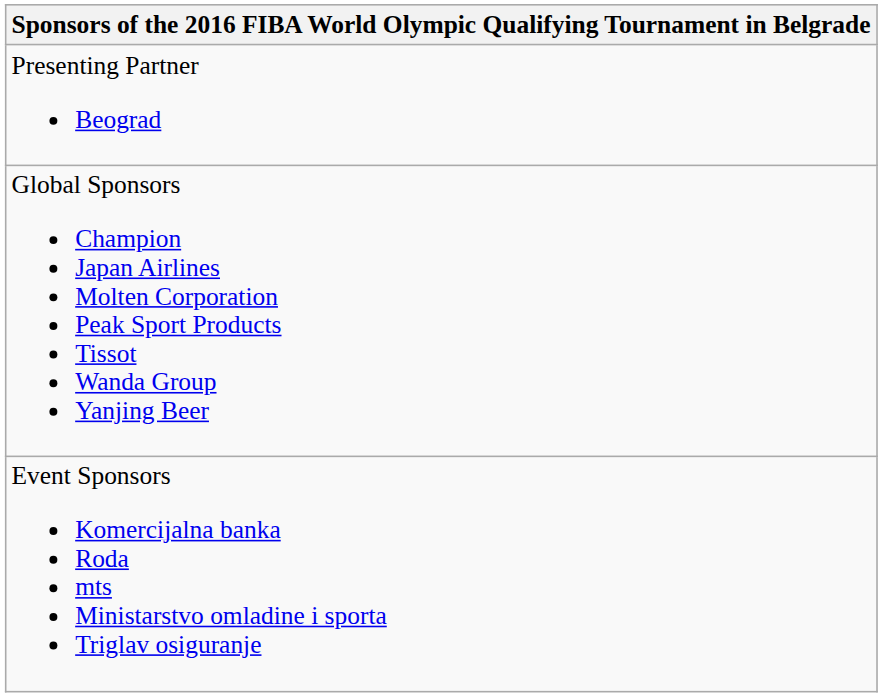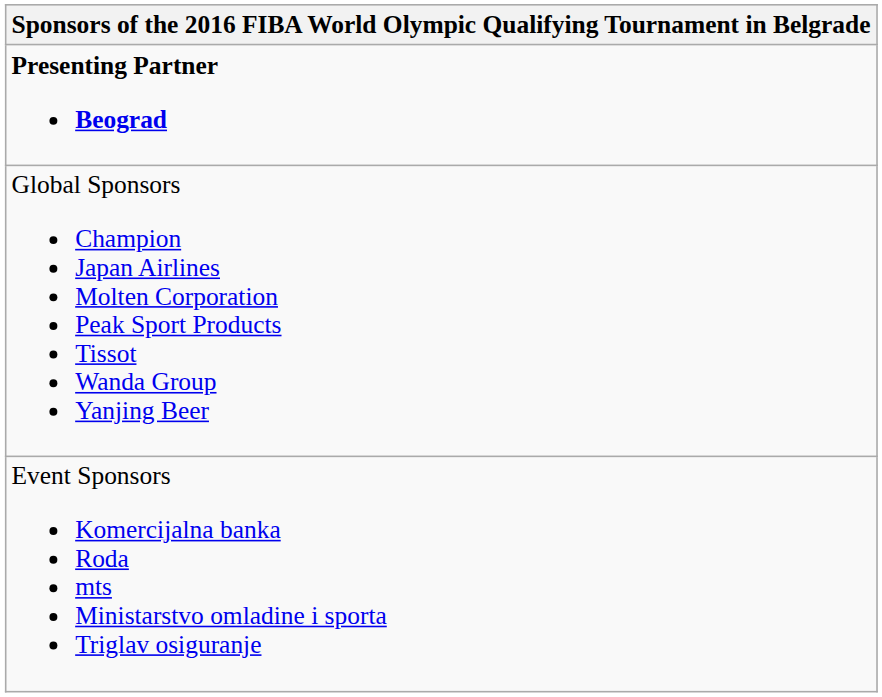(441, 92) normal -> (441, 92) bold
